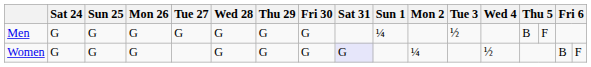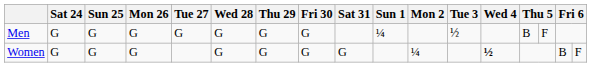(343, 52) lavender background -> (343, 52) no background
(488, 52) normal -> (488, 52) bold
